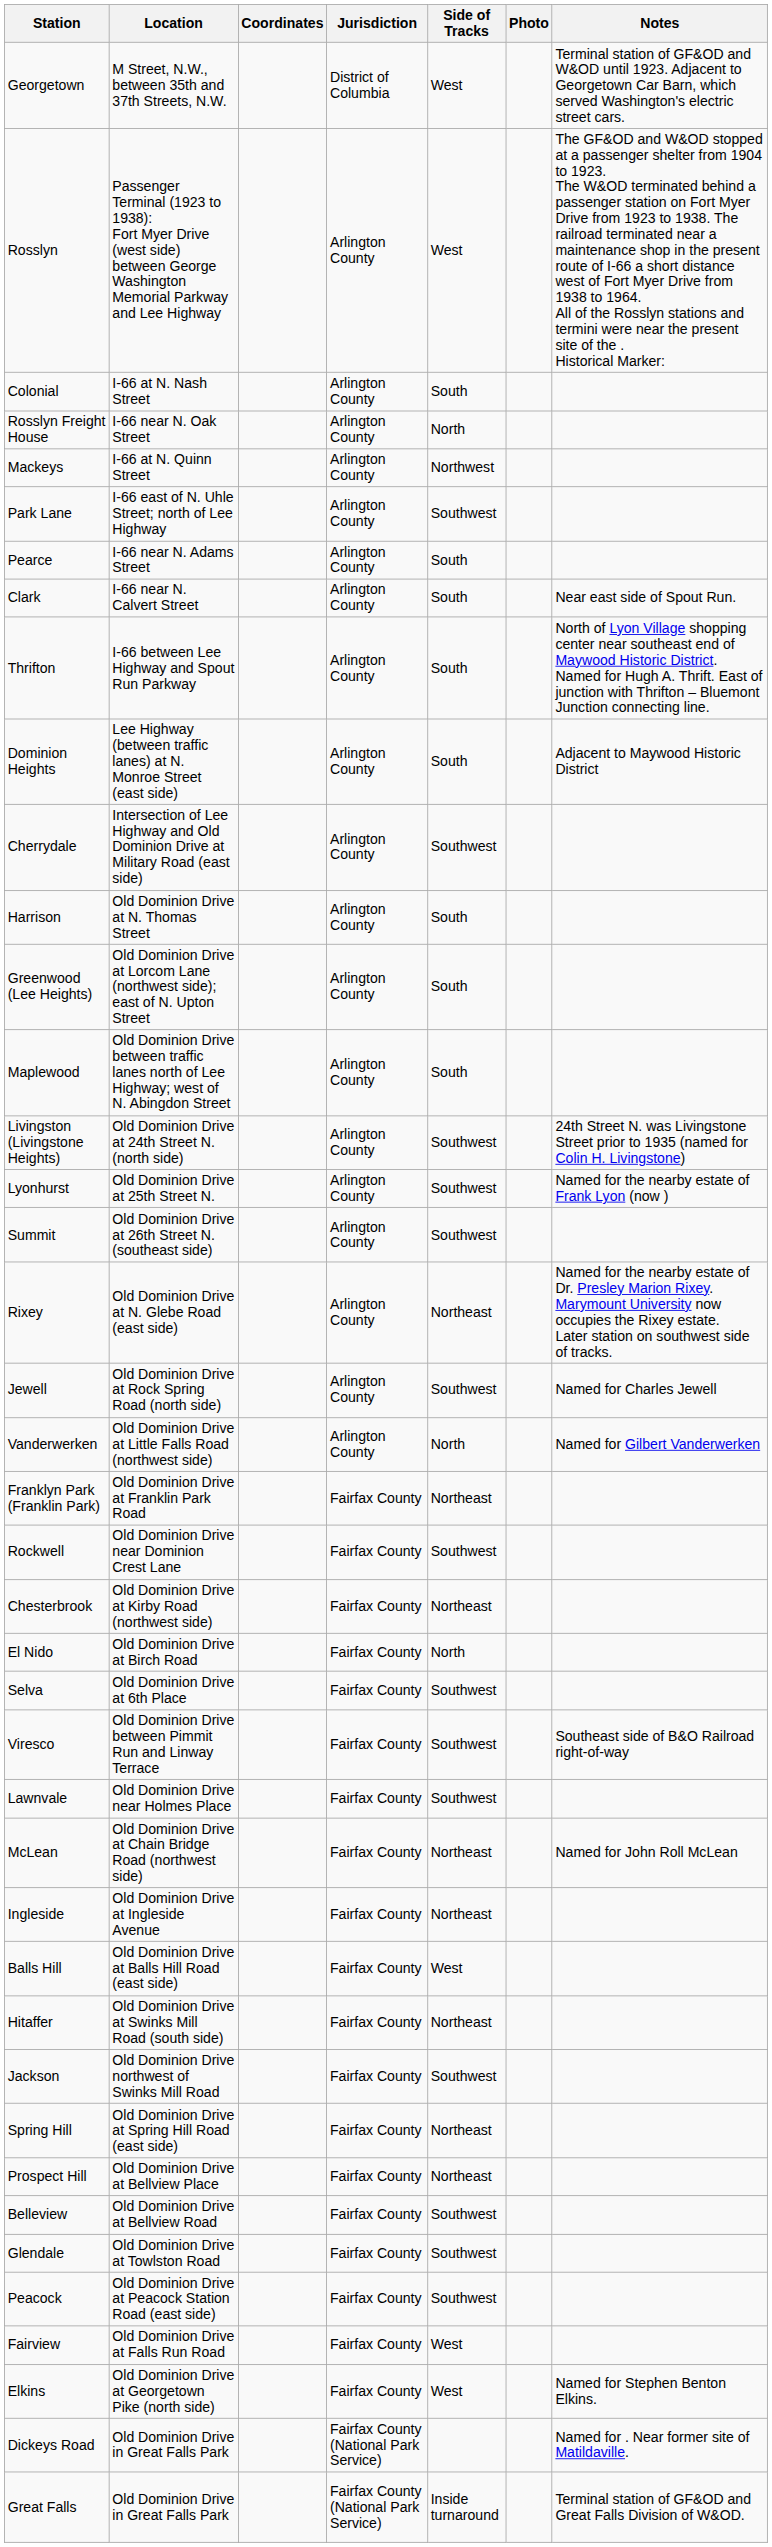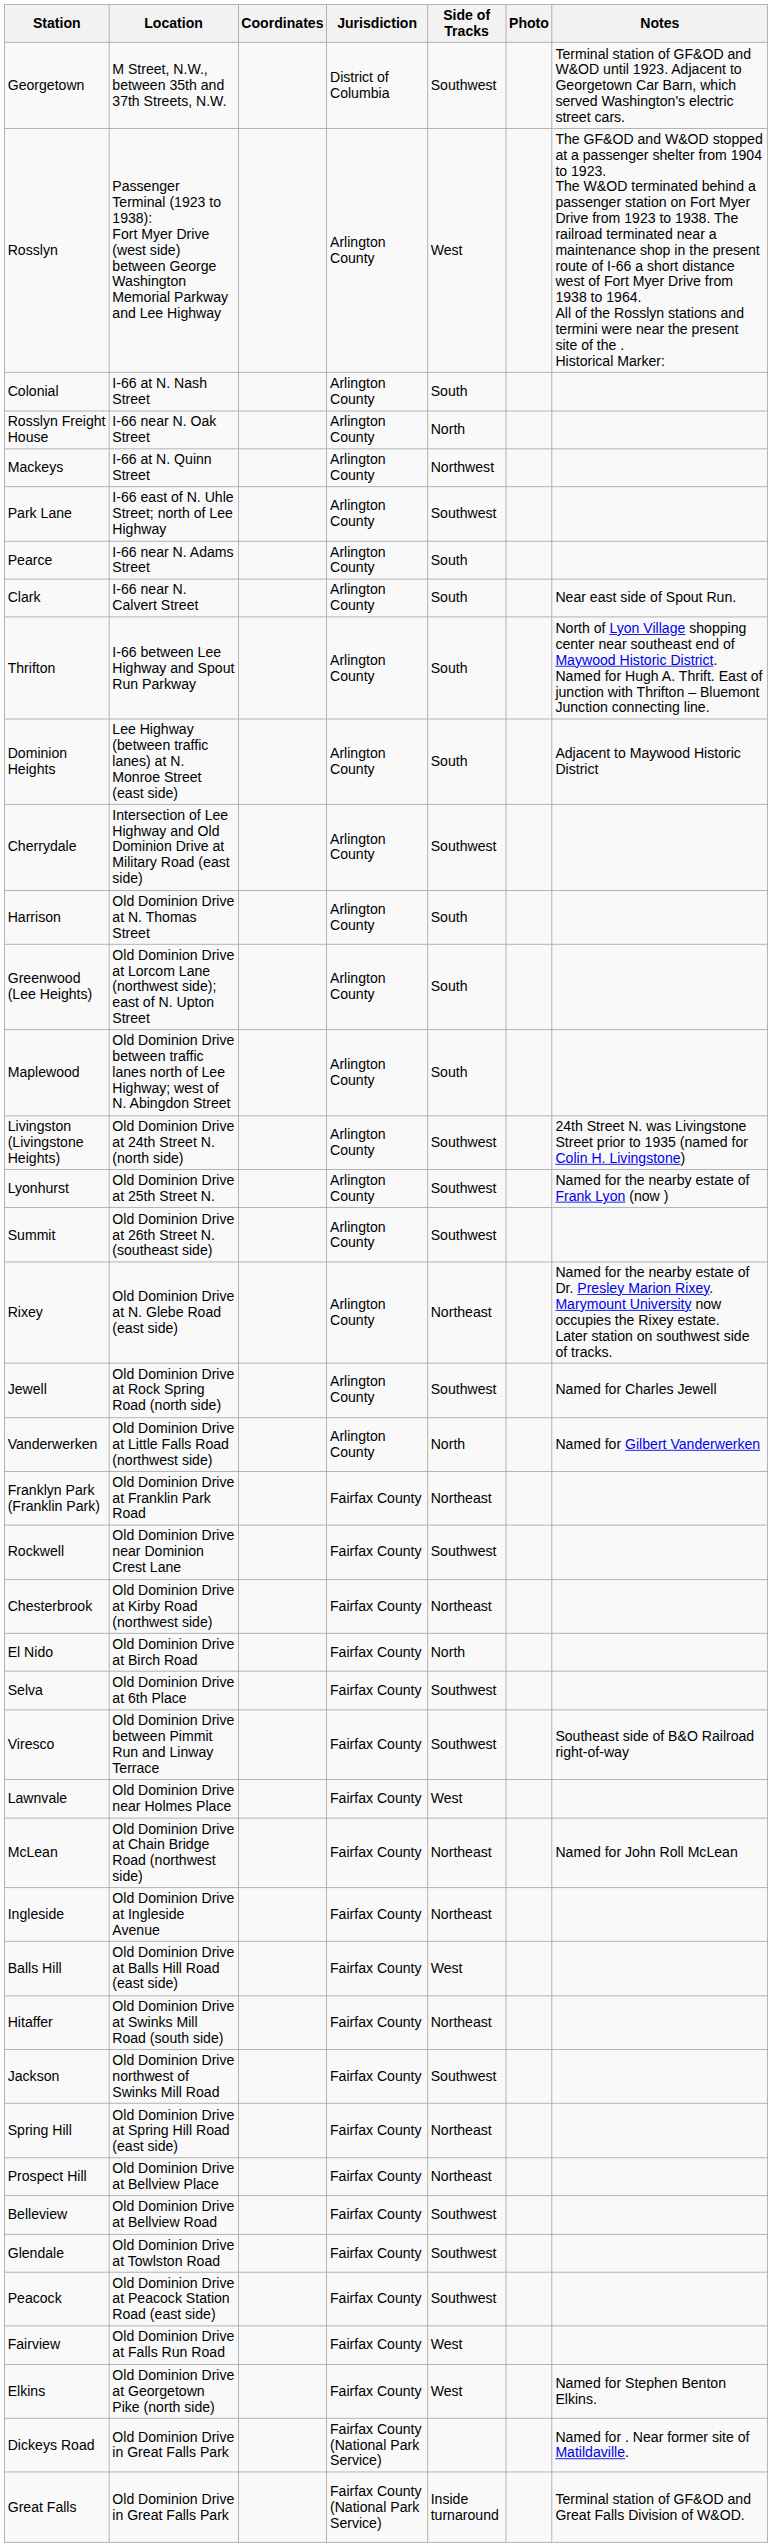(447, 85) West -> (464, 85) Southwest
(464, 1798) Southwest -> (447, 1798) West
